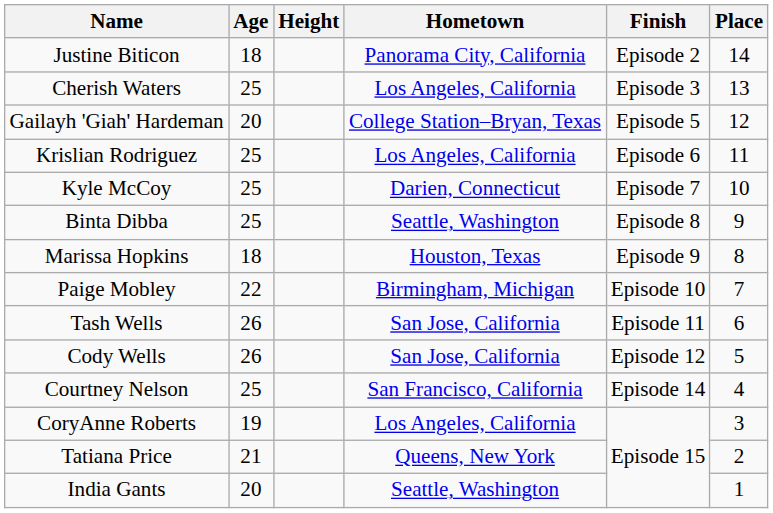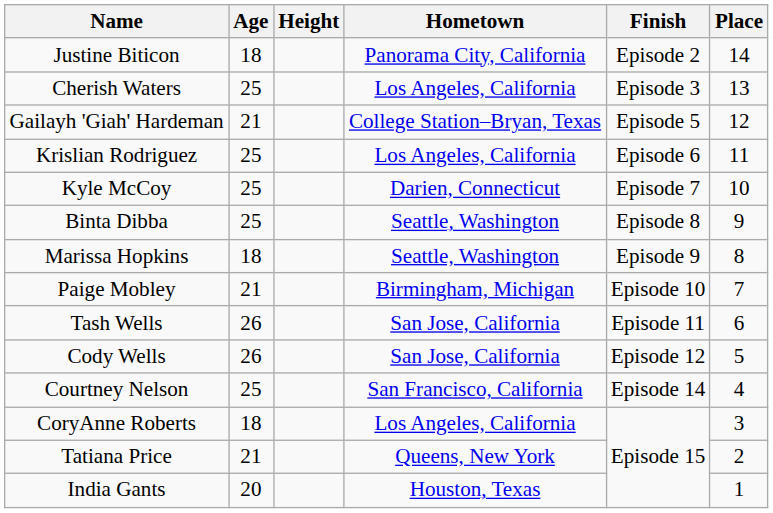(251, 121) 20 -> (251, 121) 21
(475, 255) Houston, Texas -> (475, 255) Seattle, Washington
(251, 289) 22 -> (251, 289) 21
(251, 423) 19 -> (251, 423) 18
(475, 490) Seattle, Washington -> (475, 490) Houston, Texas
